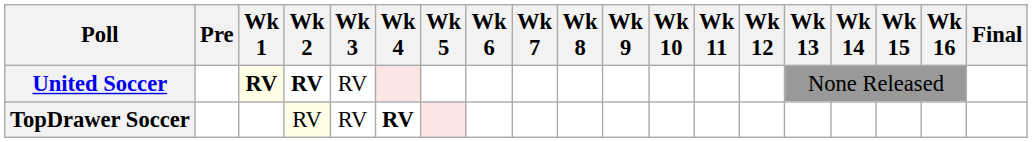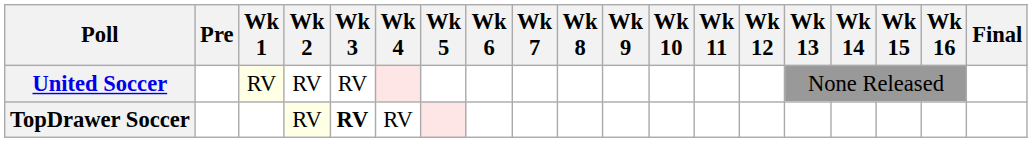(261, 83) bold -> (261, 83) normal
(307, 83) bold -> (307, 83) normal
(353, 119) normal -> (353, 119) bold
(398, 119) bold -> (398, 119) normal
